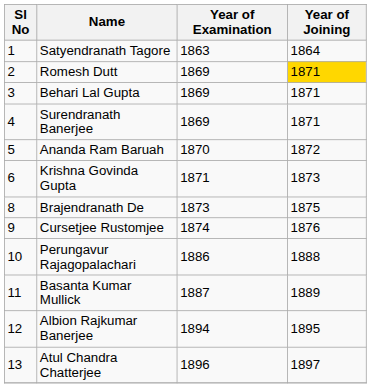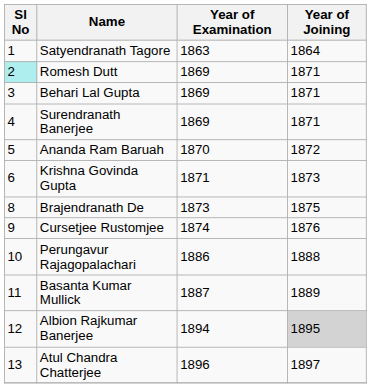(11, 72) no background -> (11, 72) paleturquoise background
(305, 72) gold background -> (305, 72) no background
(305, 328) no background -> (305, 328) lightgrey background
